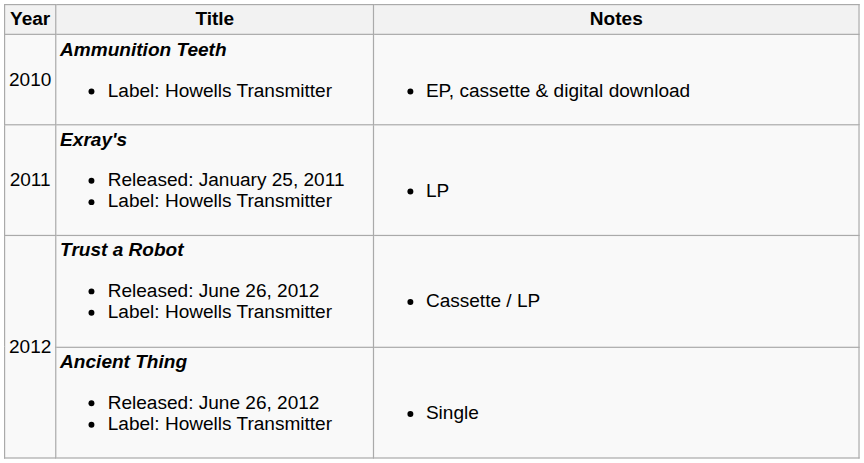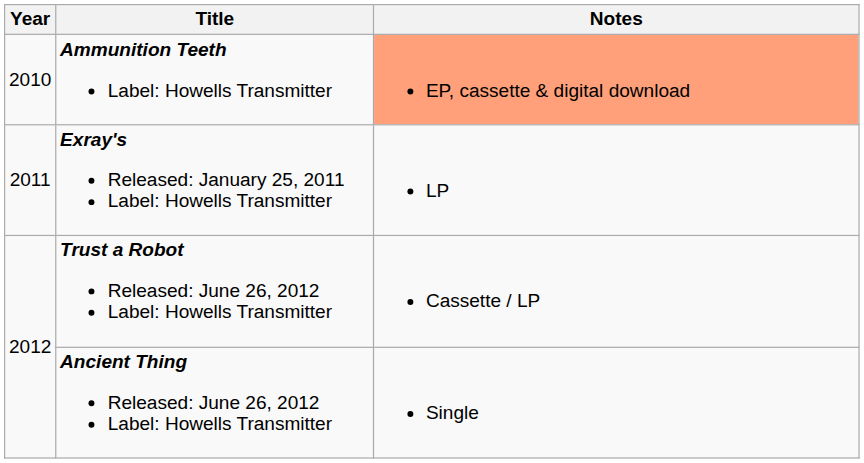(616, 90) no background -> (616, 90) lightsalmon background
